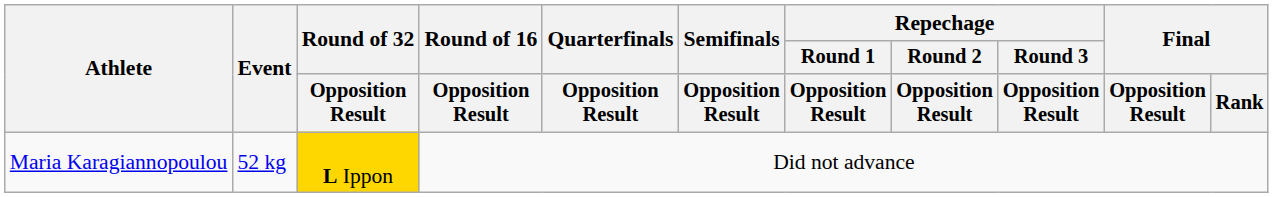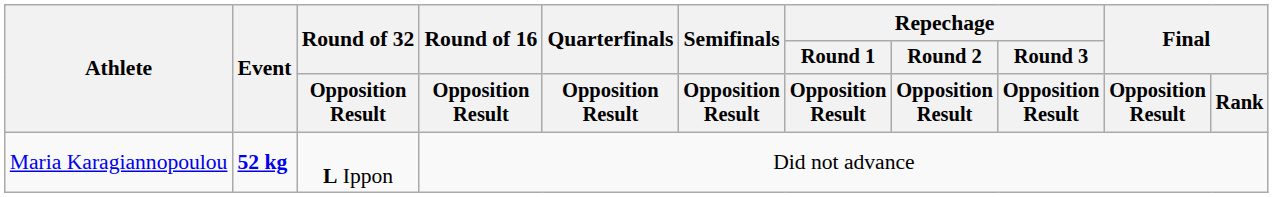(262, 162) normal -> (262, 162) bold
(358, 175) gold background -> (358, 175) no background
